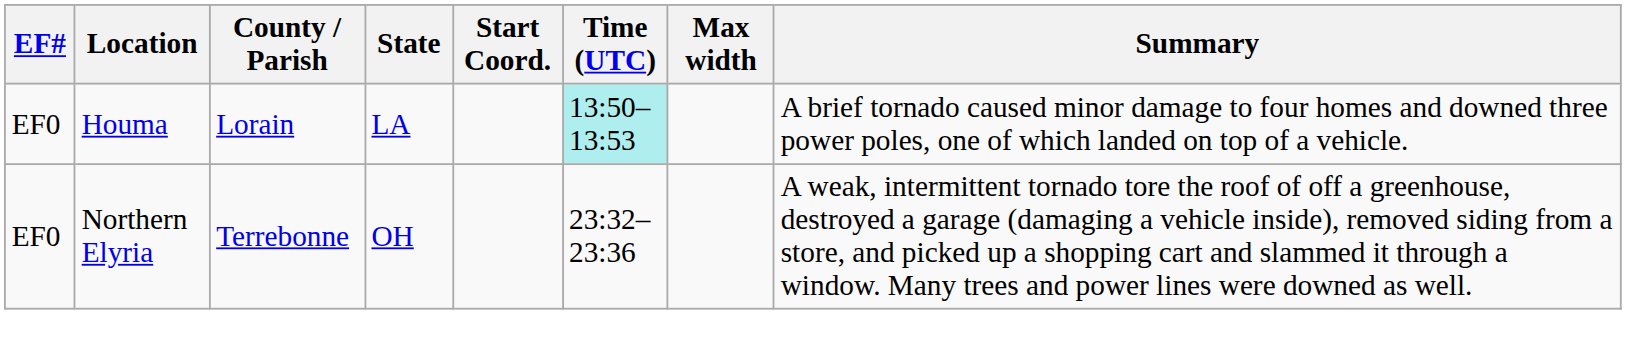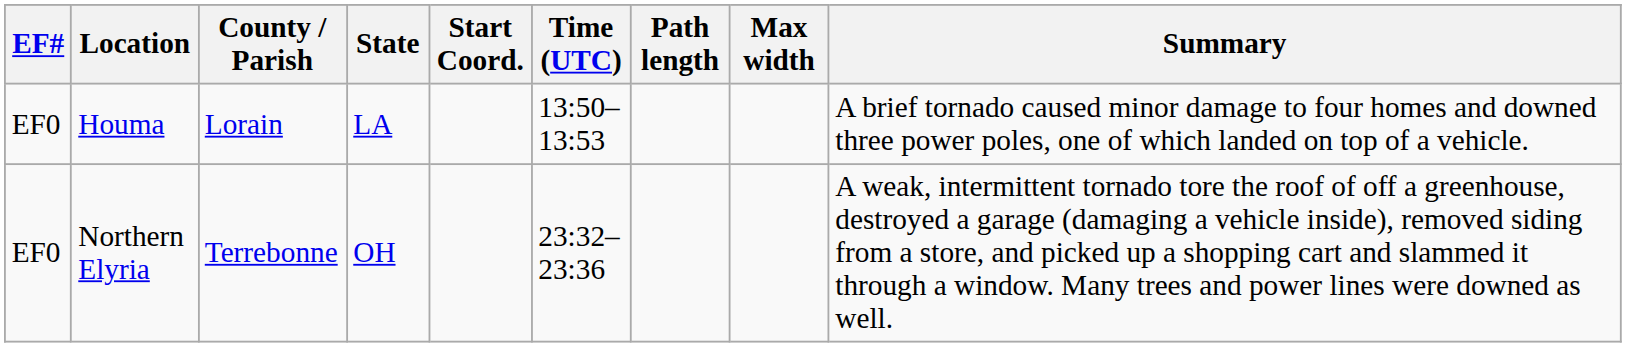+ column: (680, 44)
(610, 123) paleturquoise background -> (579, 123) no background
